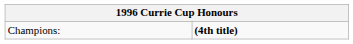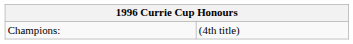(216, 30) bold -> (219, 30) normal
